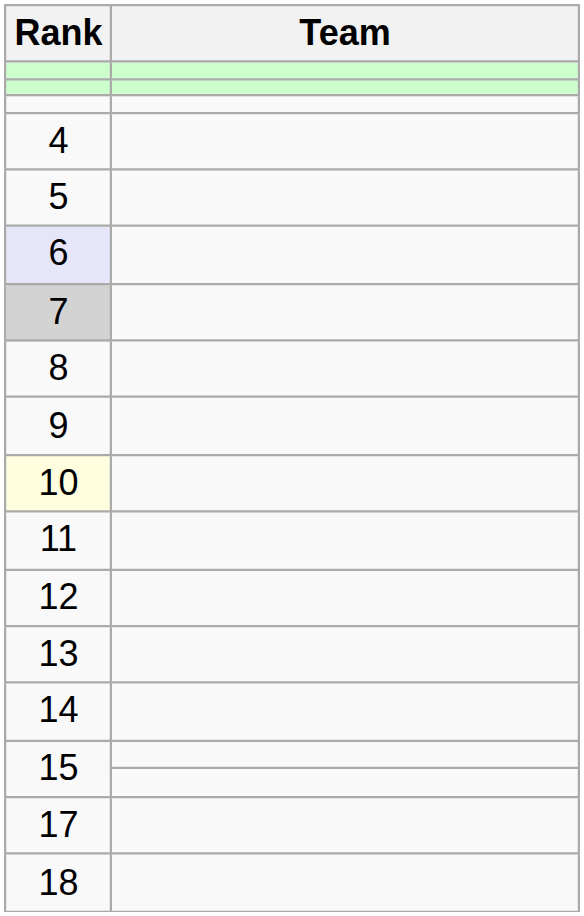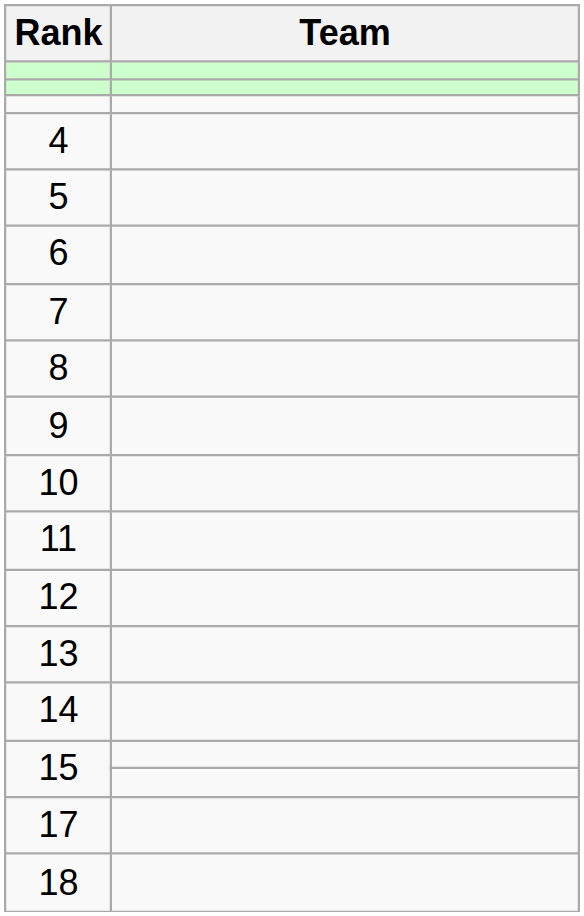(58, 254) lavender background -> (58, 254) no background
(58, 311) lightgrey background -> (58, 311) no background
(58, 482) lightyellow background -> (58, 482) no background
